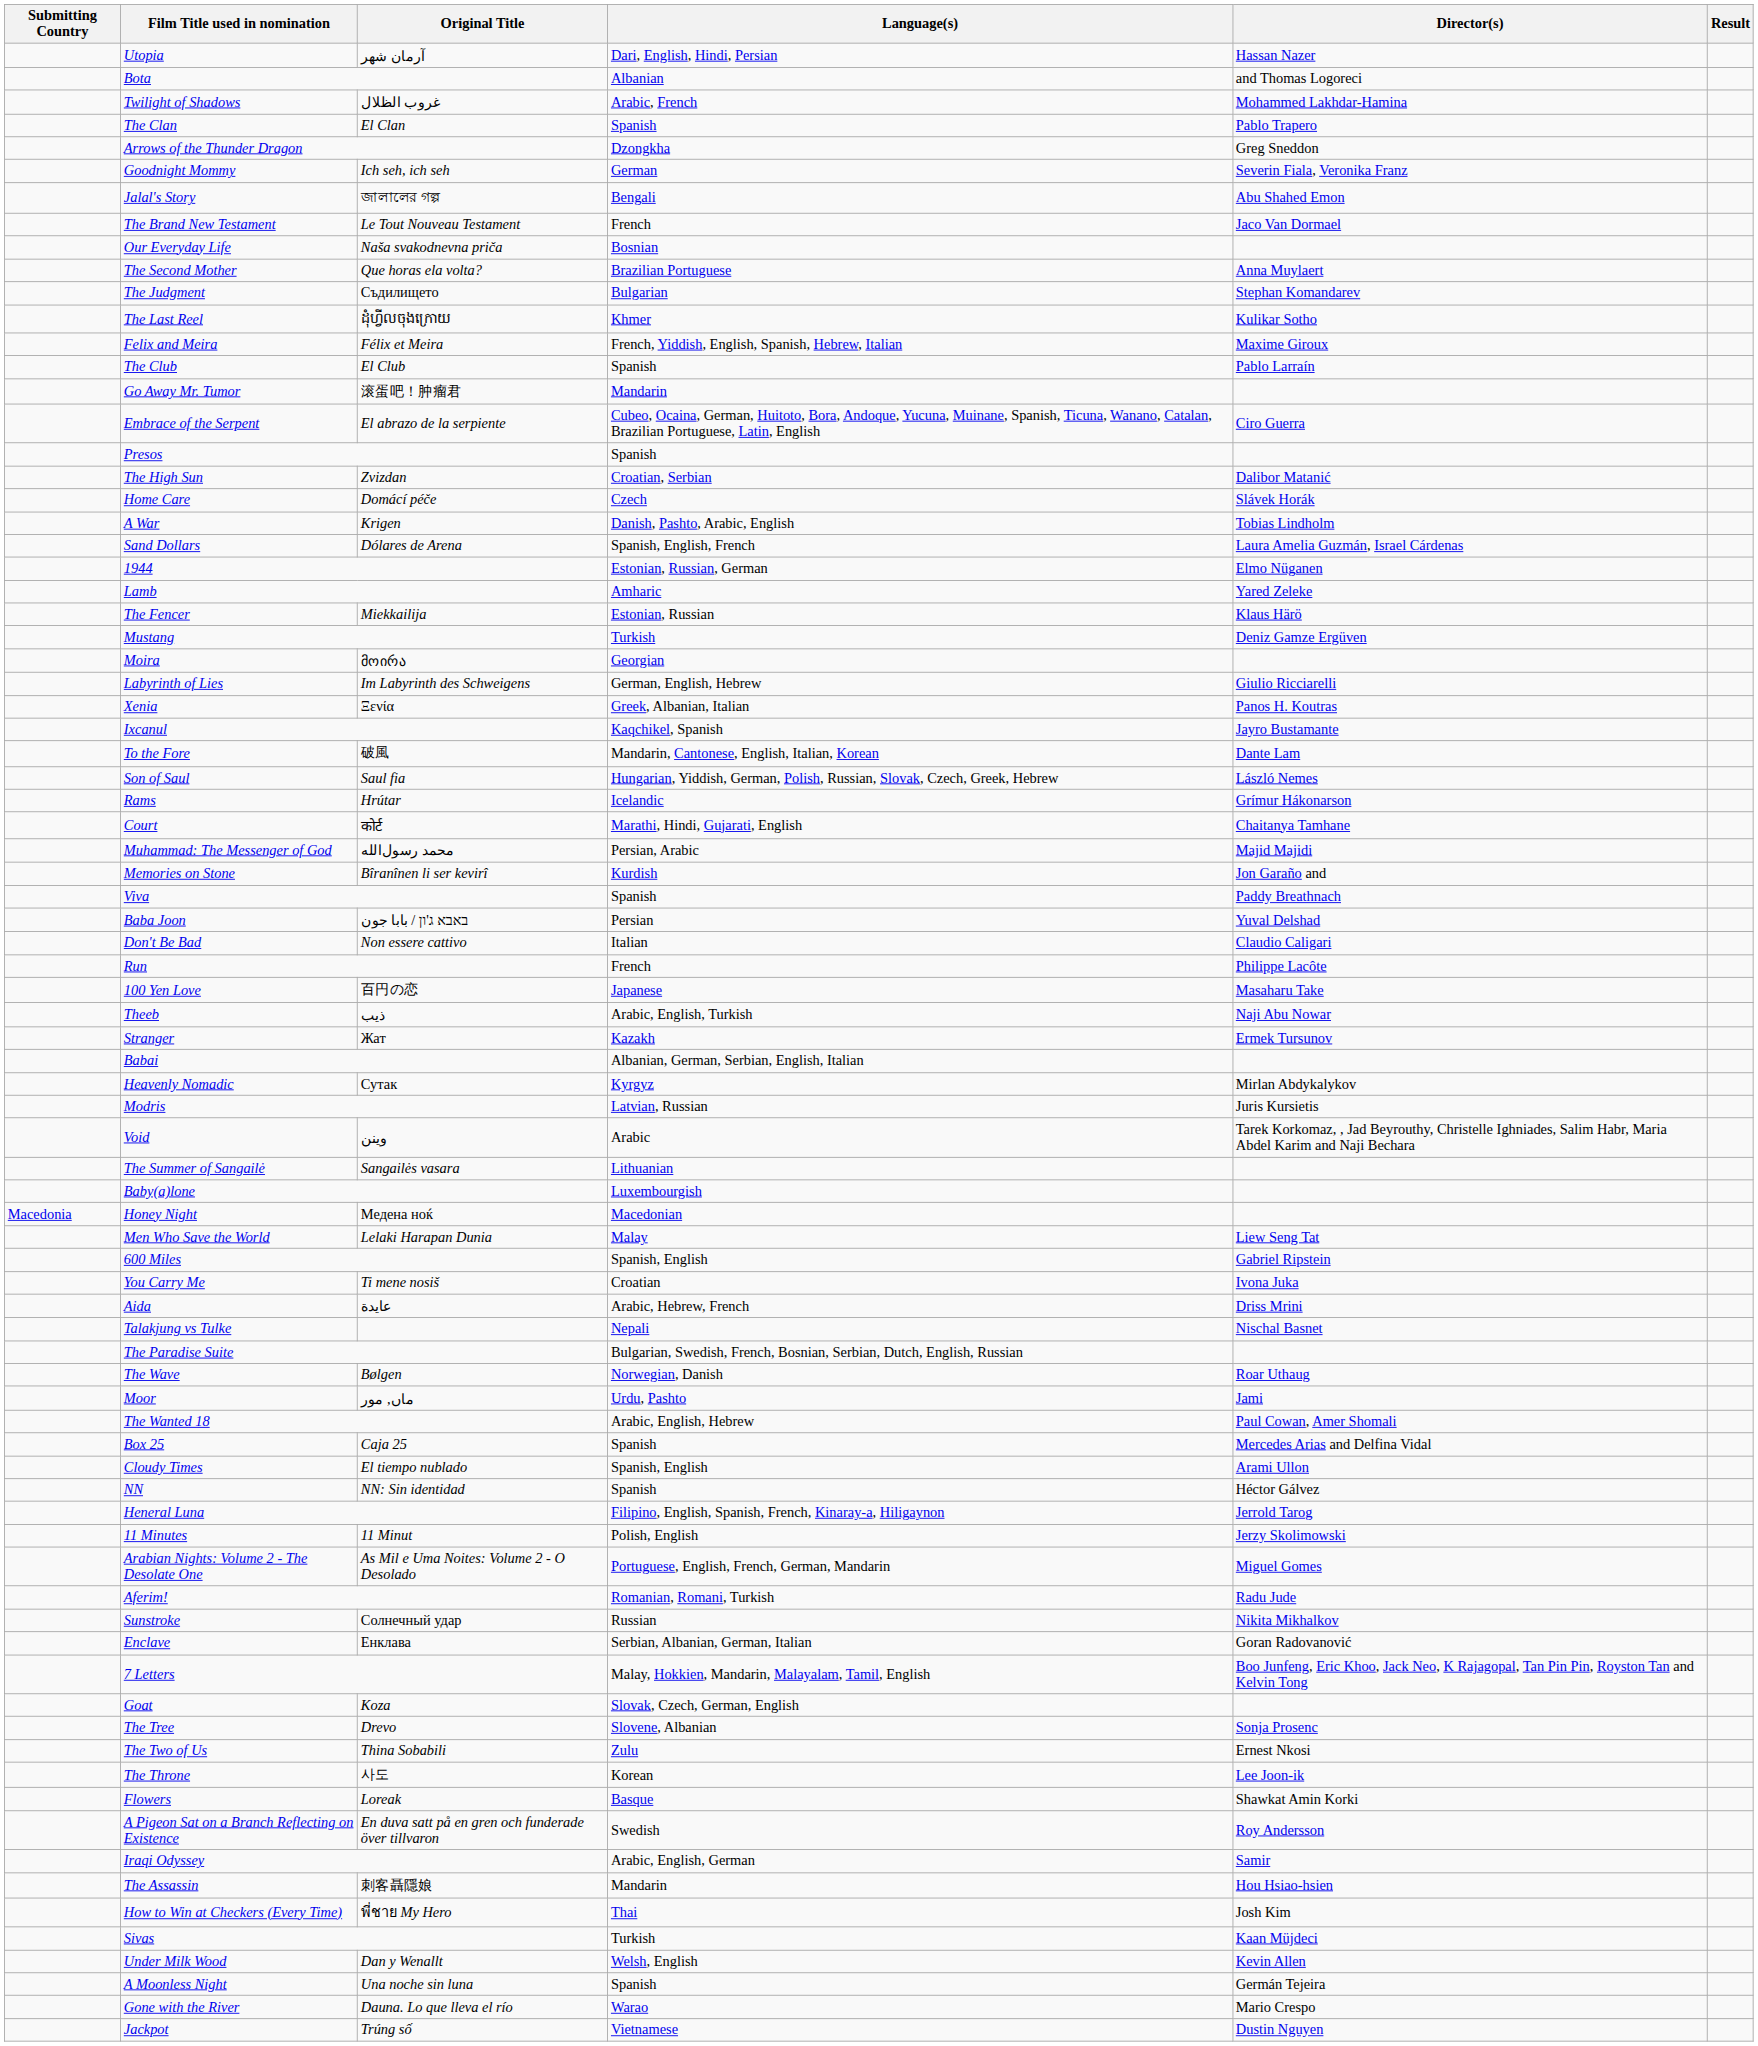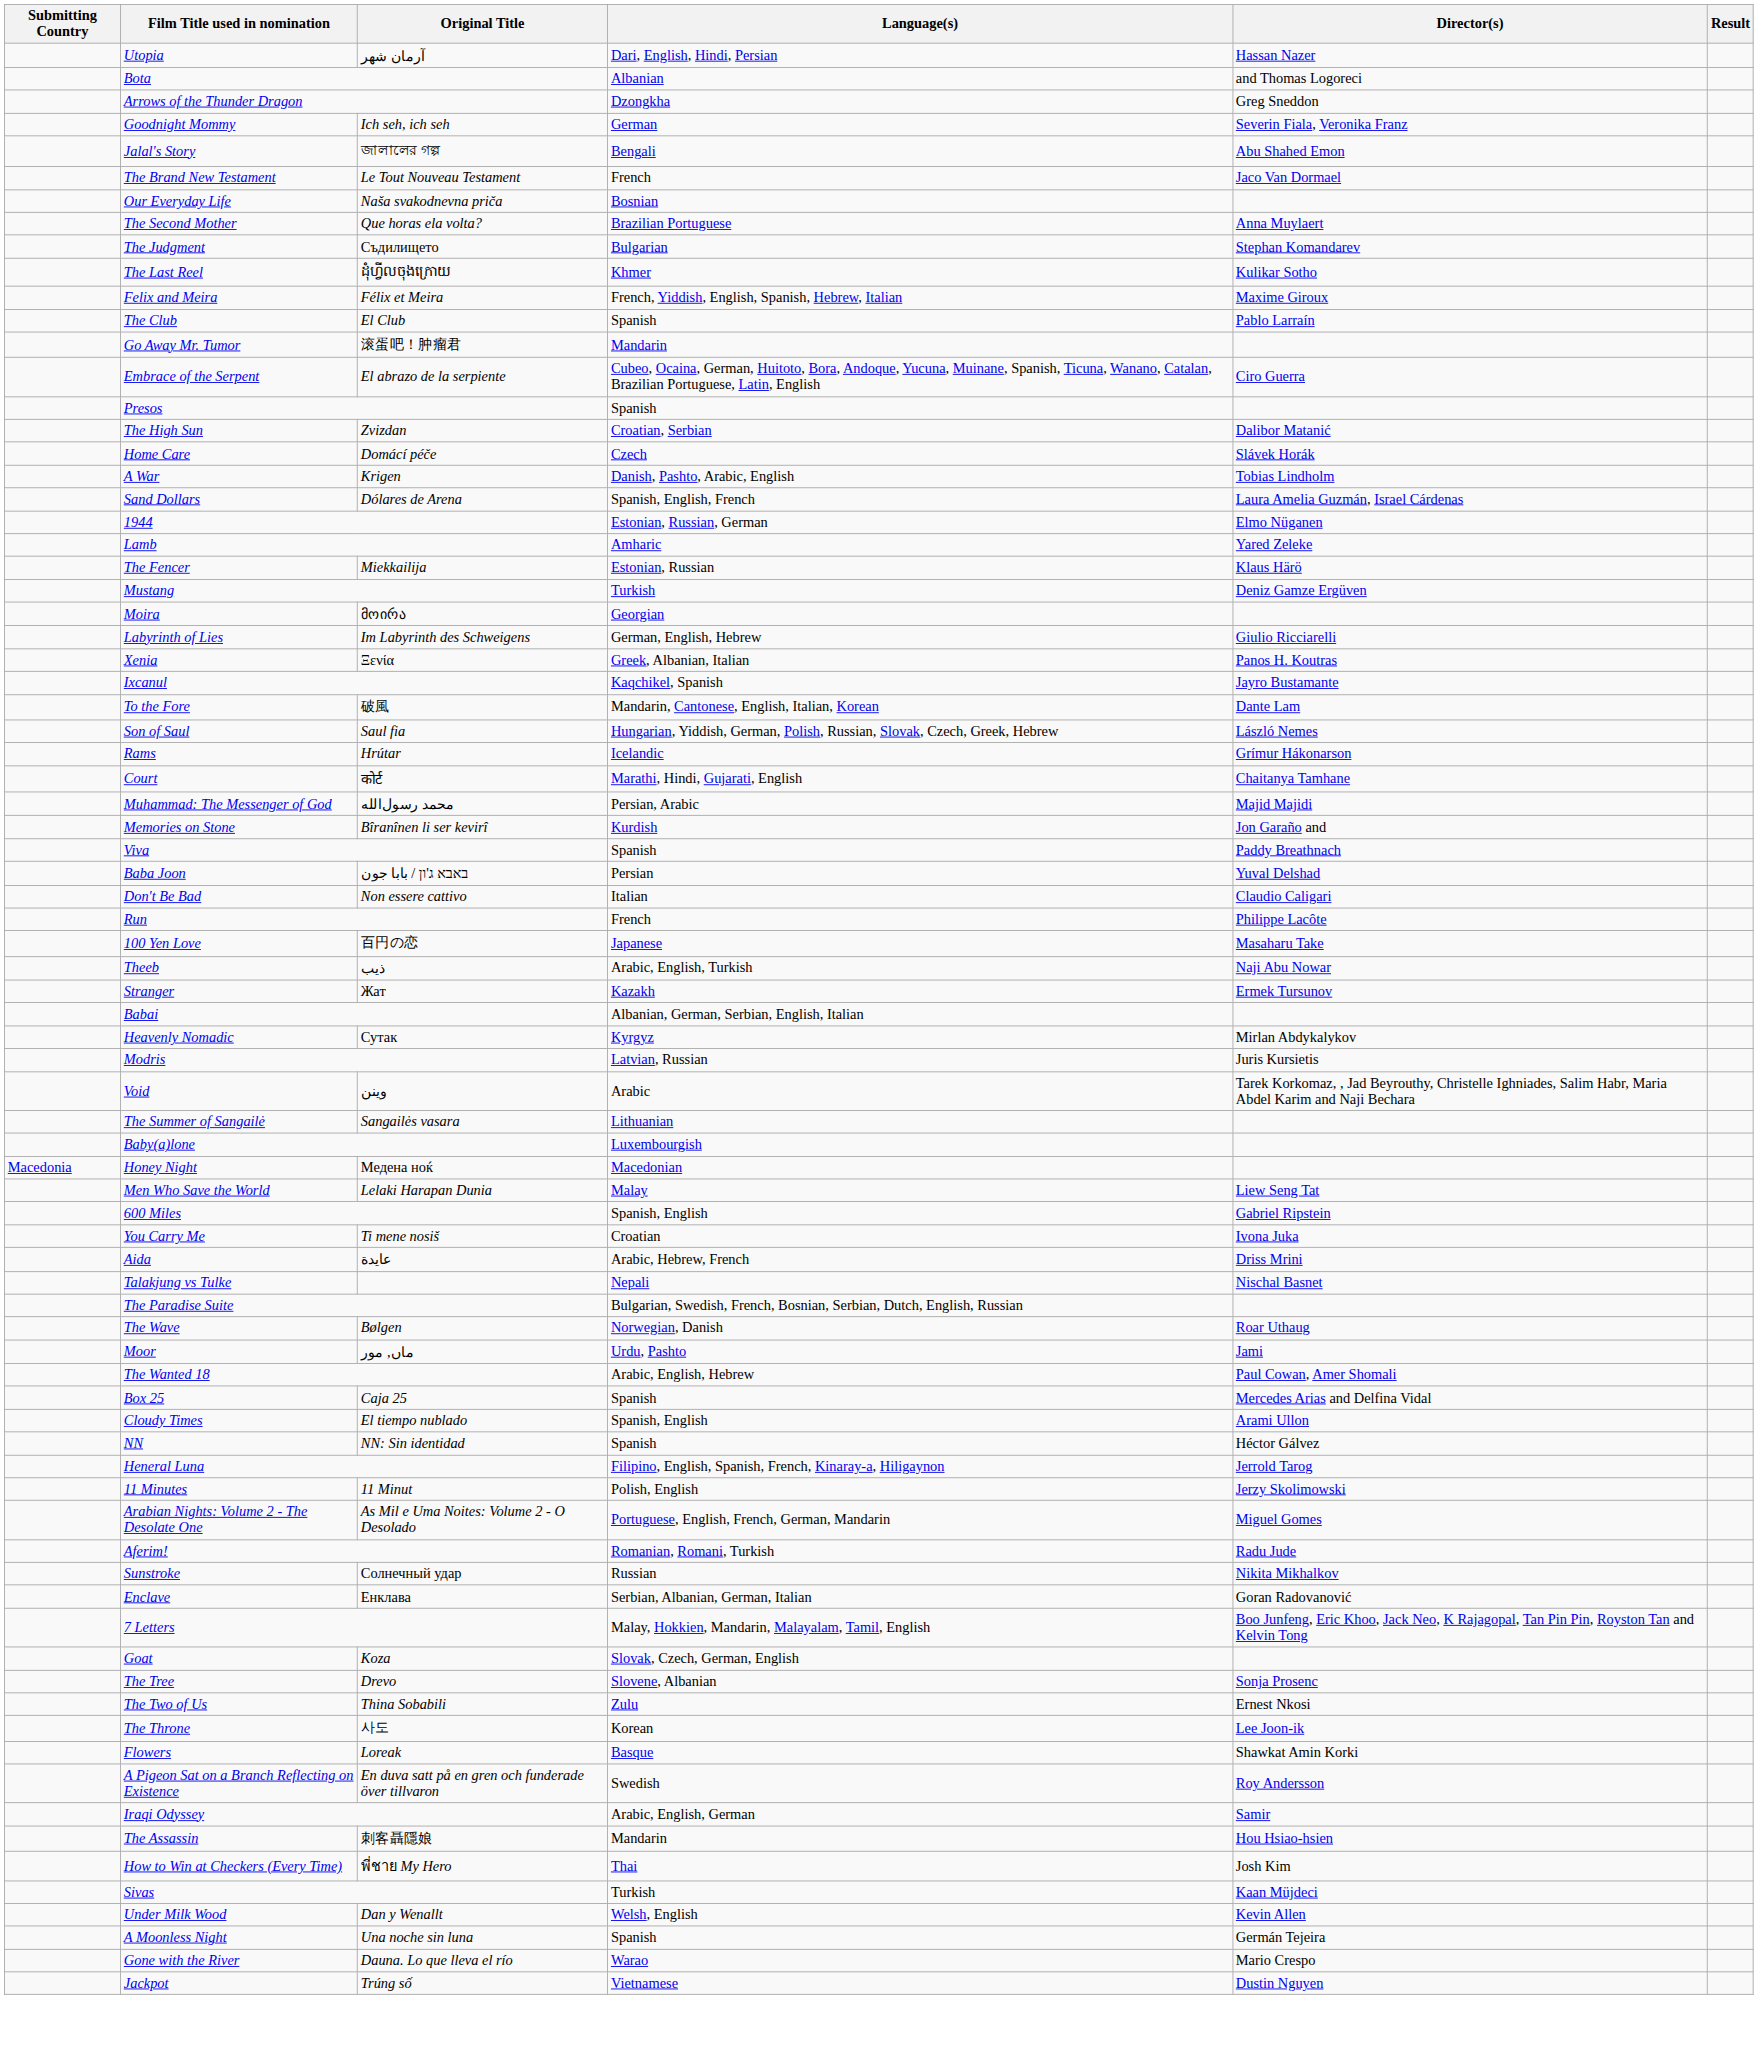- row: (182, 101)
- row: (150, 125)
